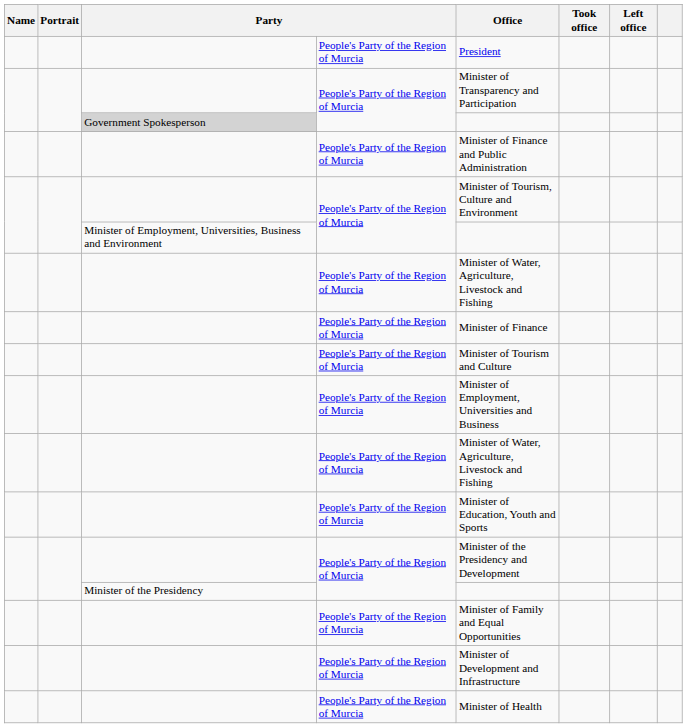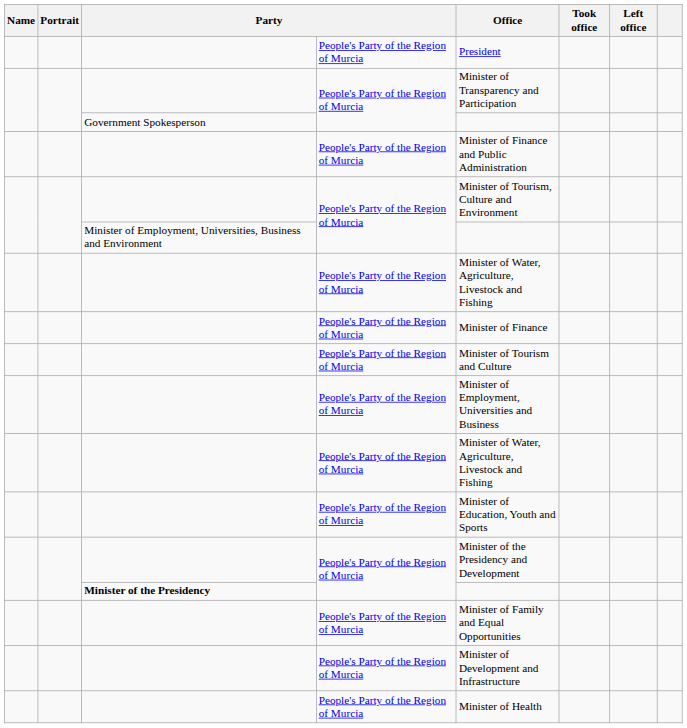(145, 122) lightgrey background -> (145, 122) no background
(144, 591) normal -> (147, 591) bold
